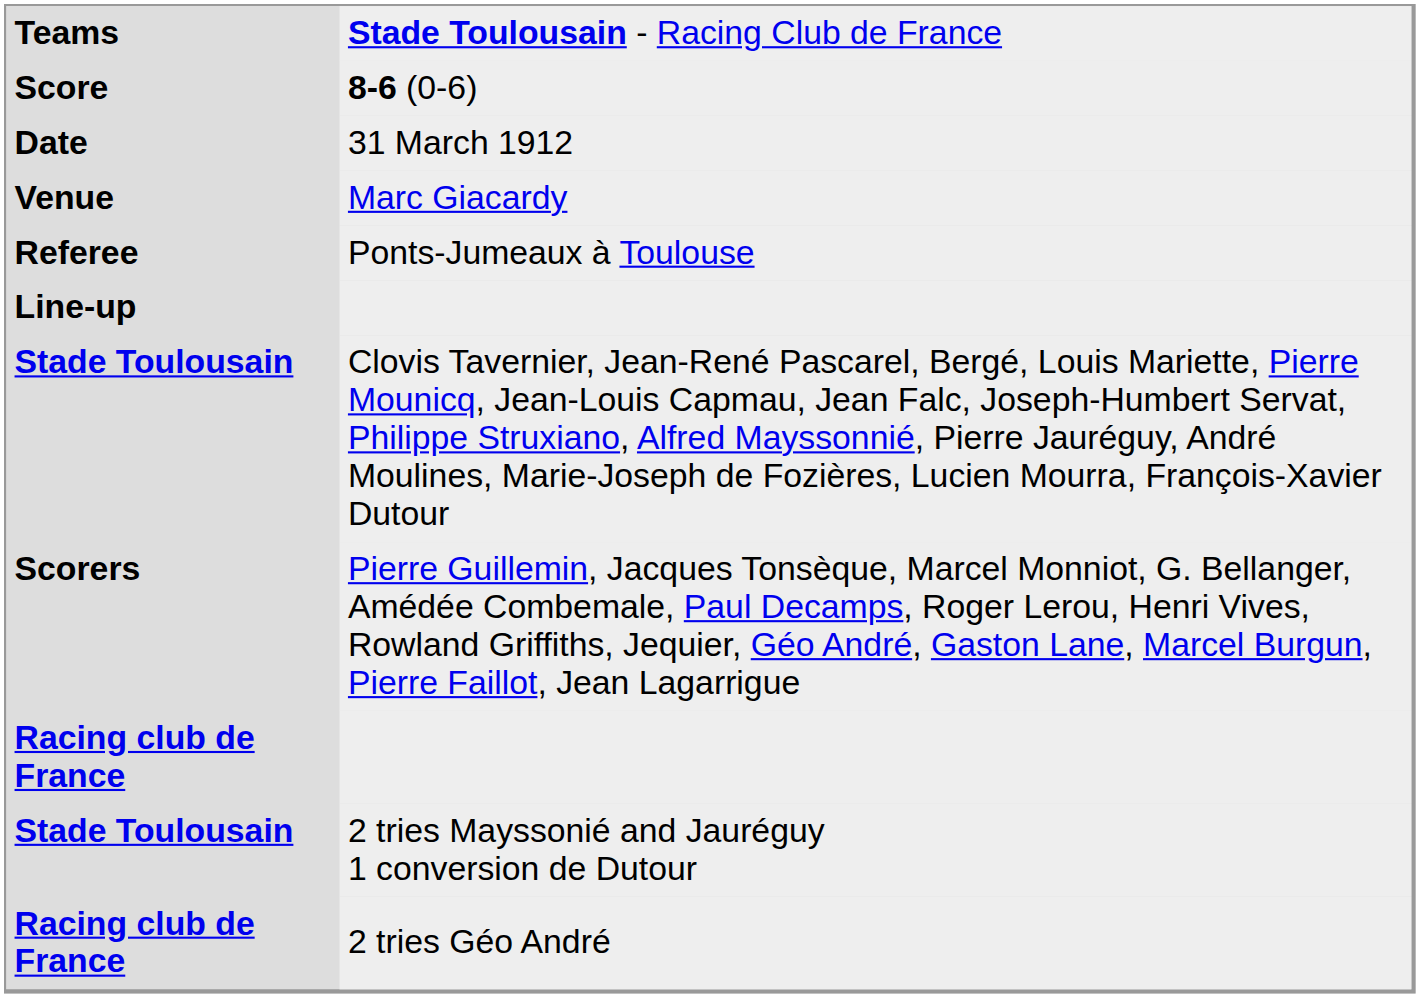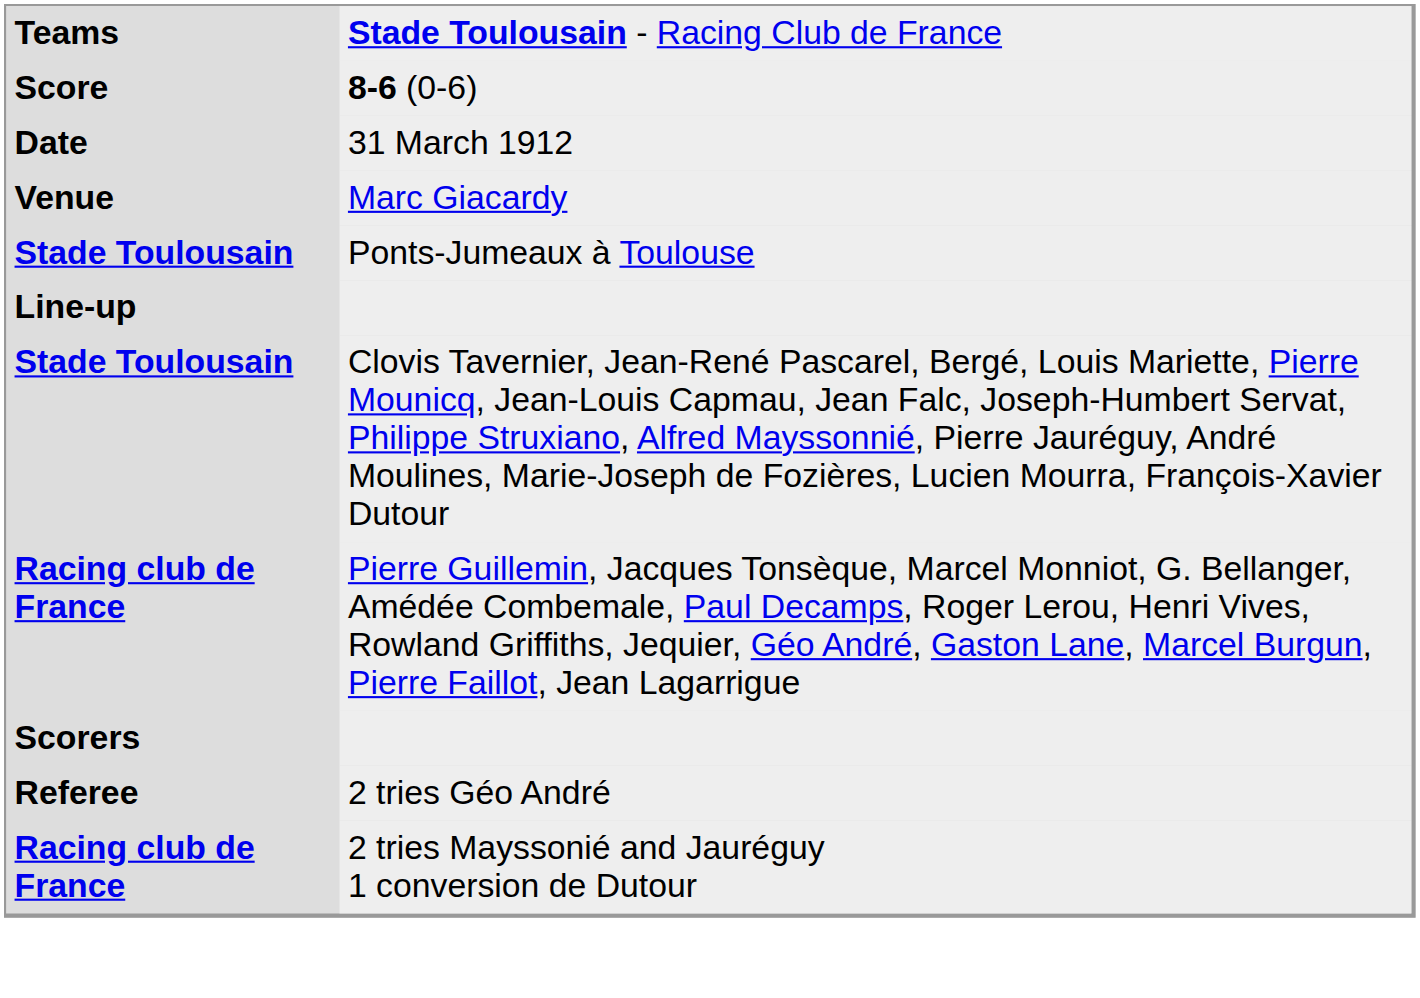(76, 252) Referee -> (154, 252) Stade Toulousain
(77, 568) Scorers -> (135, 587) Racing club de France
(135, 756) Racing club de France -> (77, 737) Scorers
(154, 830) Stade Toulousain -> (76, 792) Referee
(586, 849) 2 tries Mayssonié and Jauréguy 1 conversion de Dutour -> (479, 792) 2 tries Géo André
(479, 942) 2 tries Géo André -> (586, 866) 2 tries Mayssonié and Jauréguy 1 conversion de Dutour
